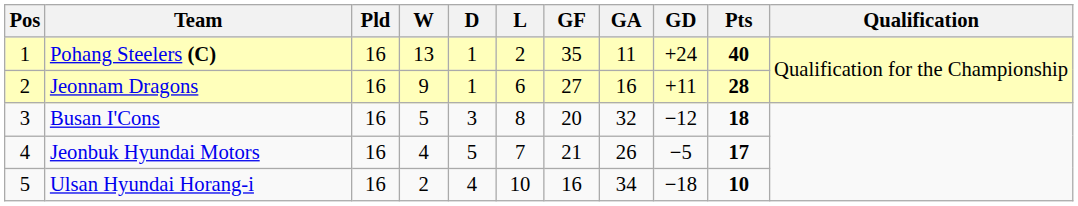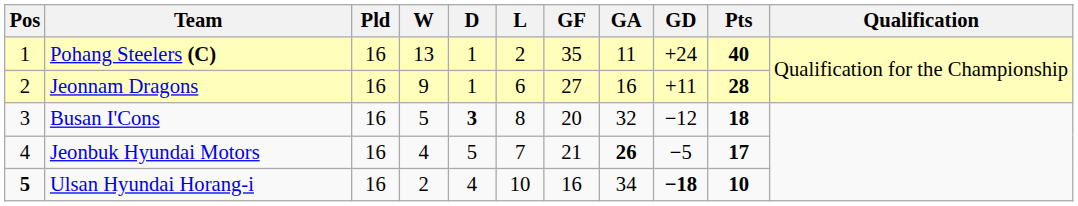(472, 119) normal -> (472, 119) bold
(626, 151) normal -> (626, 151) bold
(25, 184) normal -> (25, 184) bold
(681, 184) normal -> (681, 184) bold
